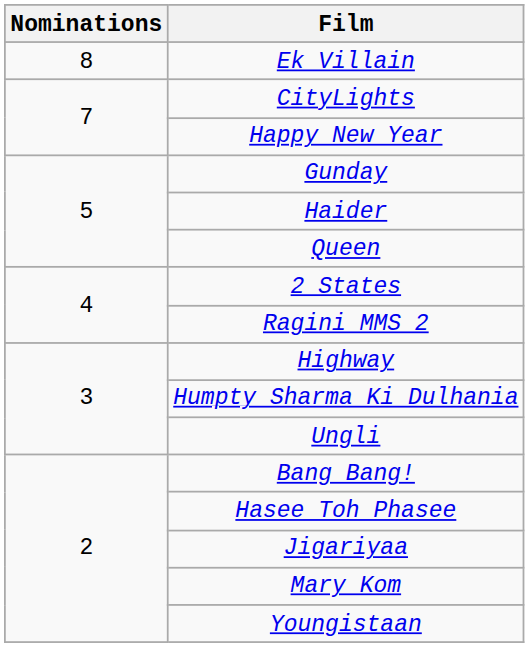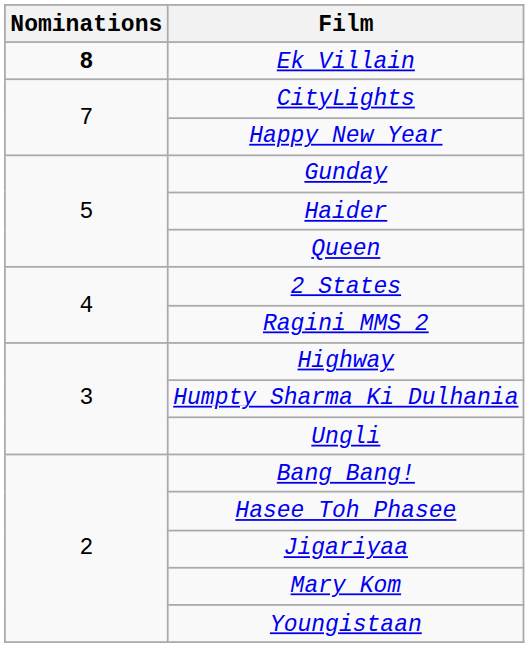(86, 61) normal -> (86, 61) bold
